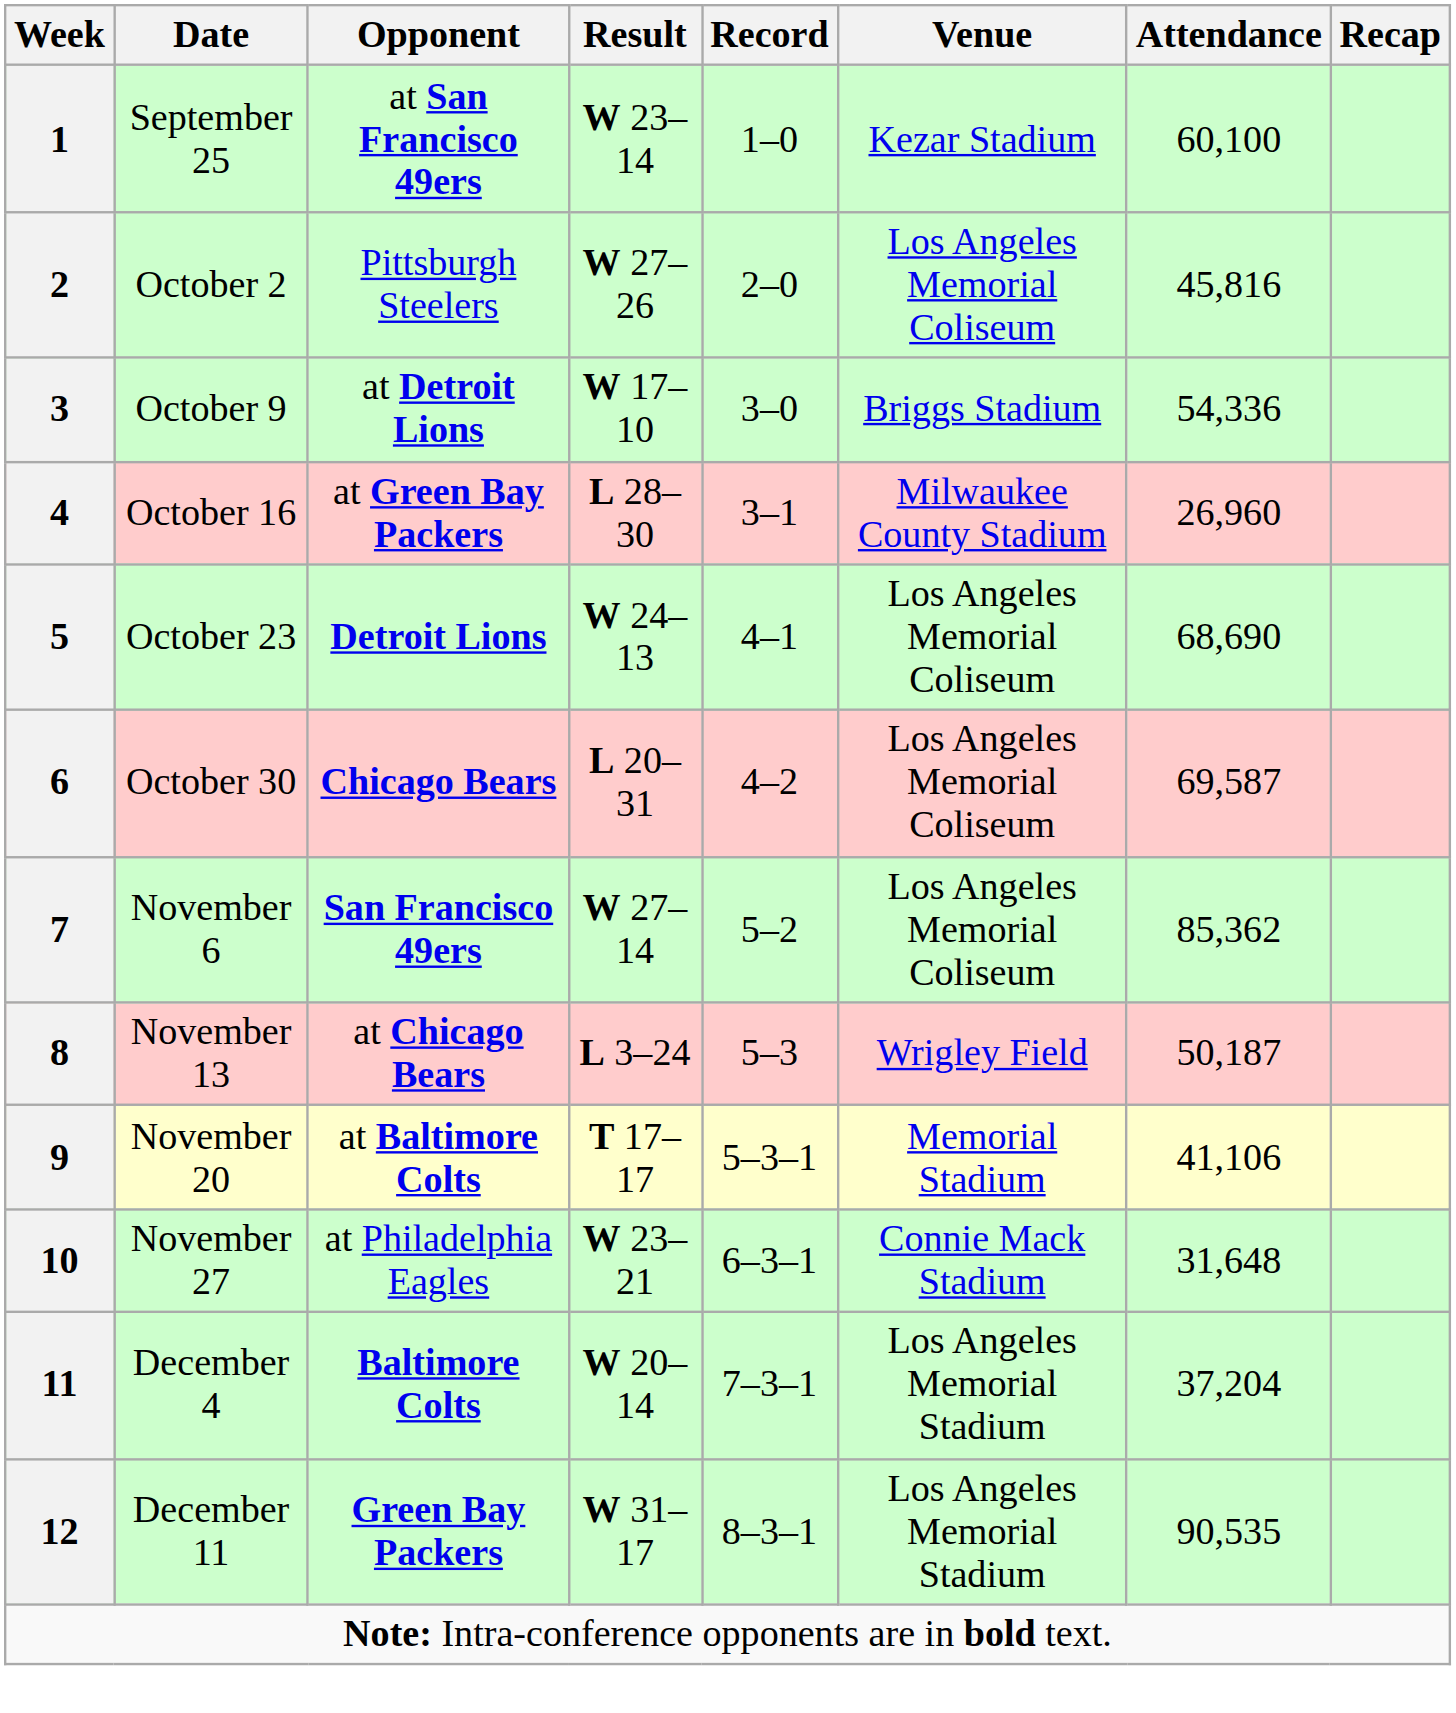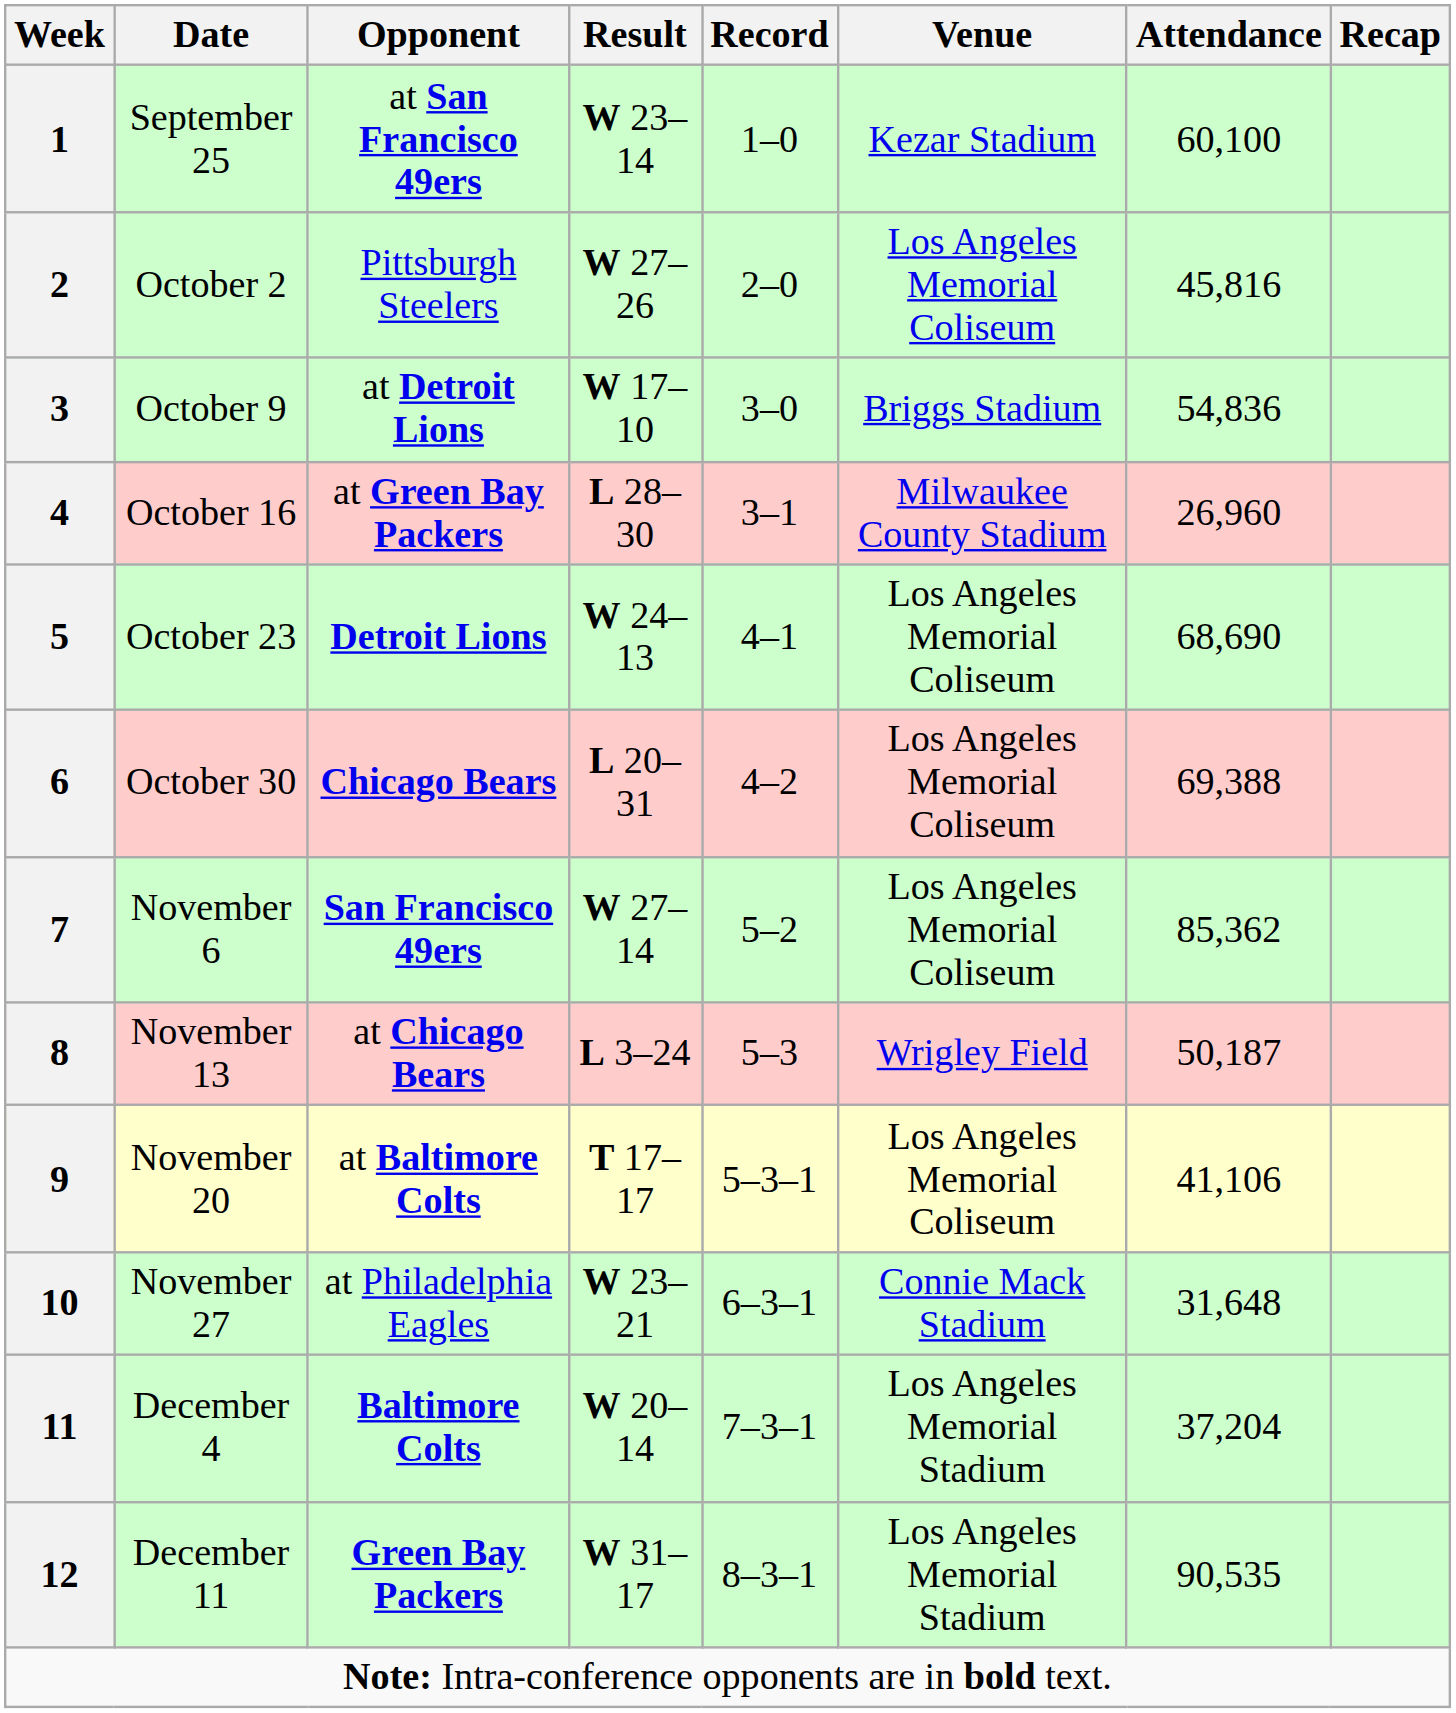(1229, 408) 54,336 -> (1229, 408) 54,836
(1229, 782) 69,587 -> (1229, 782) 69,388
(982, 1156) Memorial Stadium -> (982, 1177) Los Angeles Memorial Coliseum
